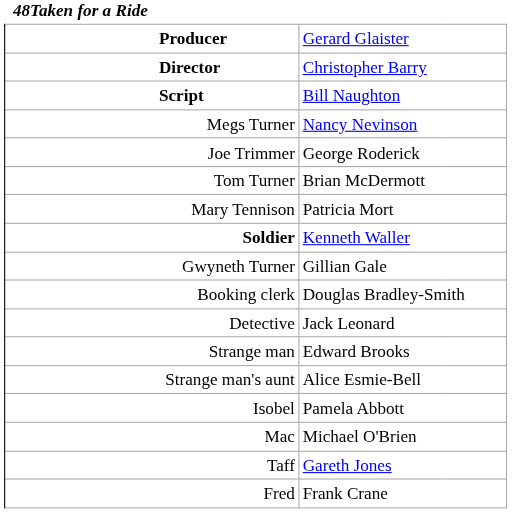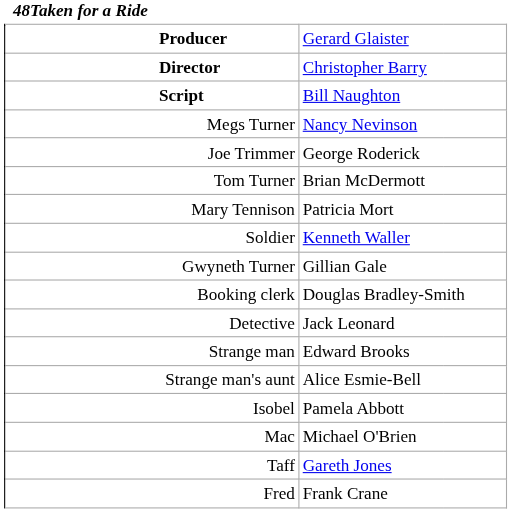(269, 237) bold -> (270, 237) normal
